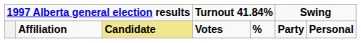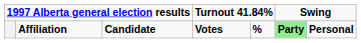(130, 29) khaki background -> (130, 29) no background
(291, 29) no background -> (291, 29) lightgreen background
